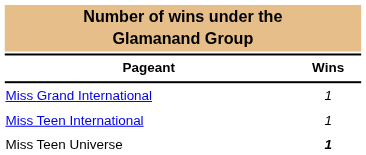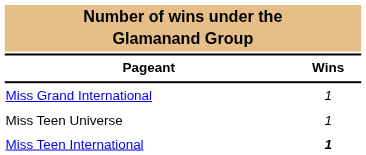(75, 120) Miss Teen International -> (64, 120) Miss Teen Universe
(64, 144) Miss Teen Universe -> (75, 144) Miss Teen International
